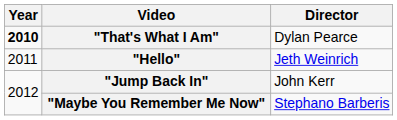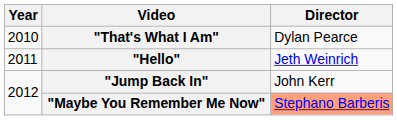(23, 37) bold -> (23, 37) normal
(332, 103) no background -> (332, 103) lightsalmon background
